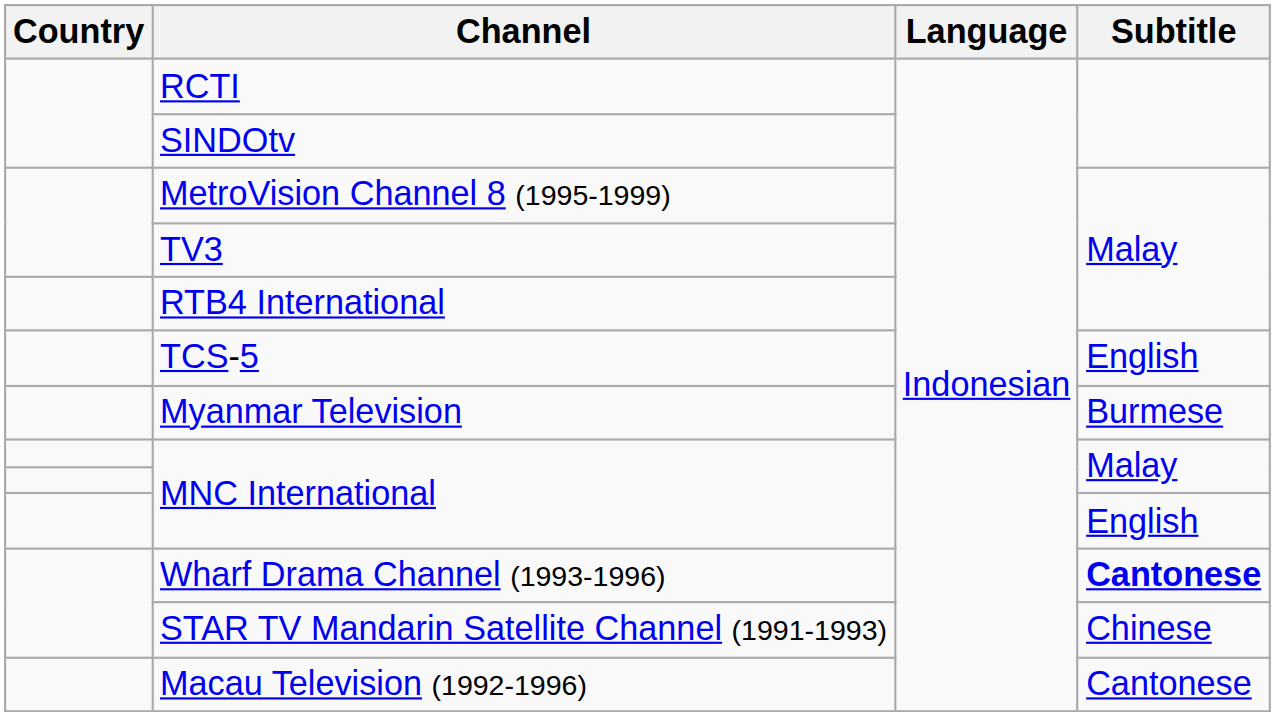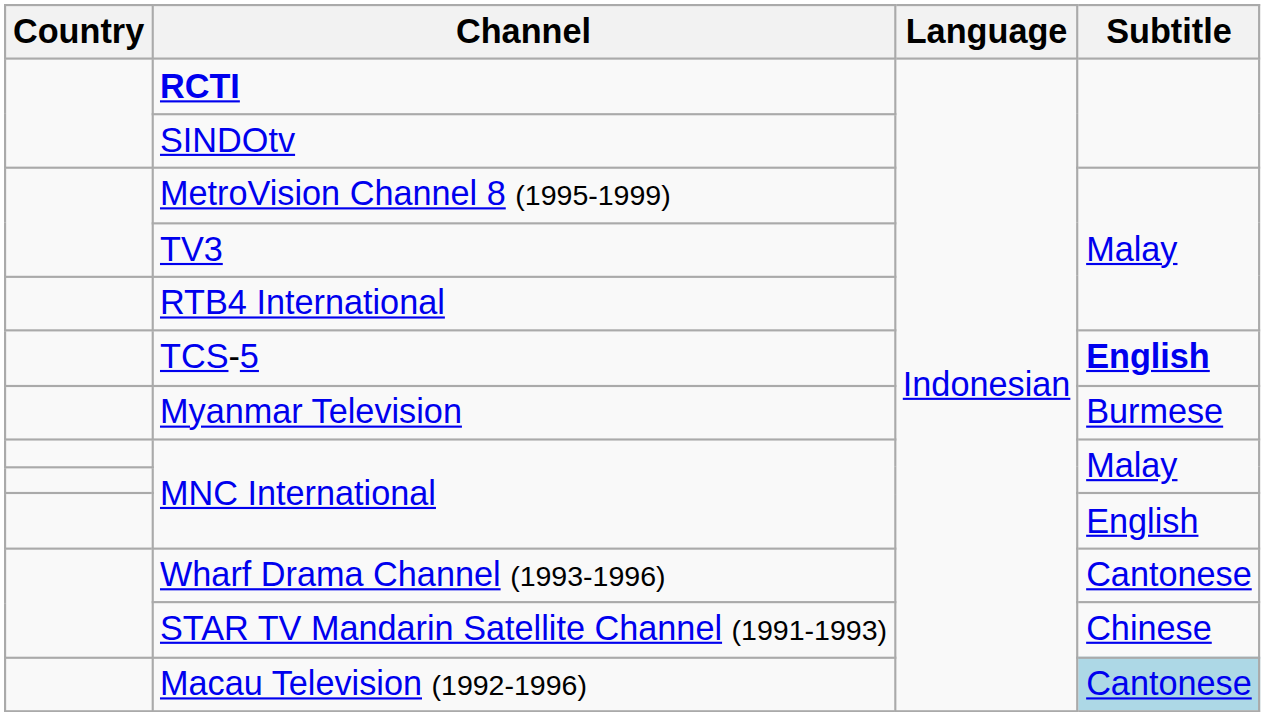(200, 85) normal -> (200, 85) bold
(1142, 357) normal -> (1148, 357) bold
(1174, 574) bold -> (1169, 574) normal
(1169, 683) no background -> (1169, 683) lightblue background
